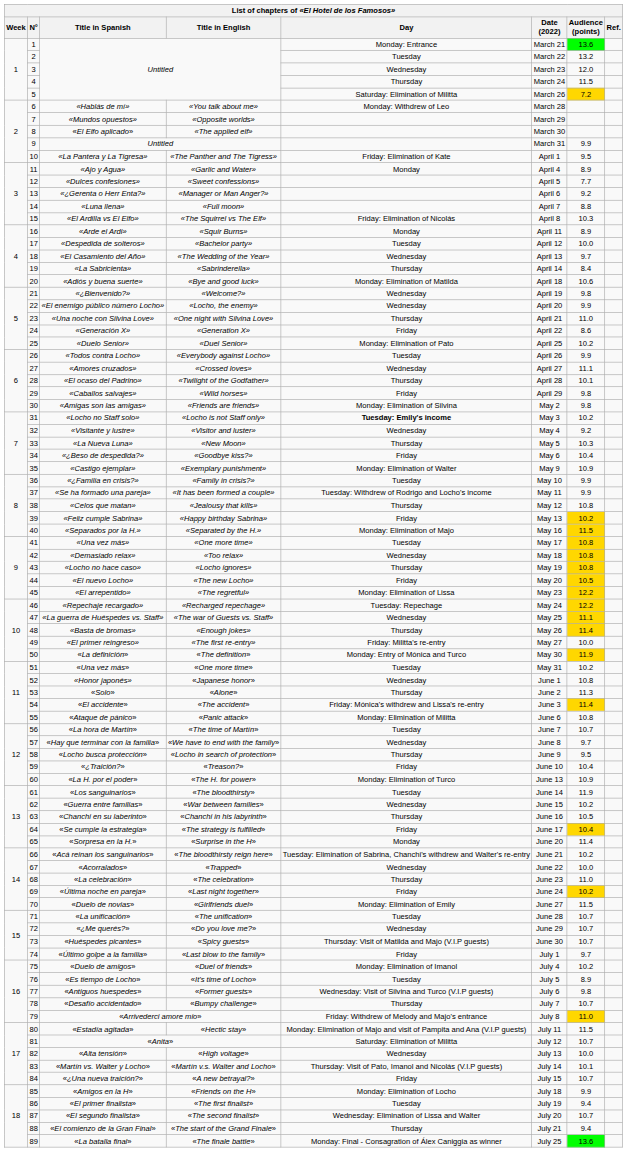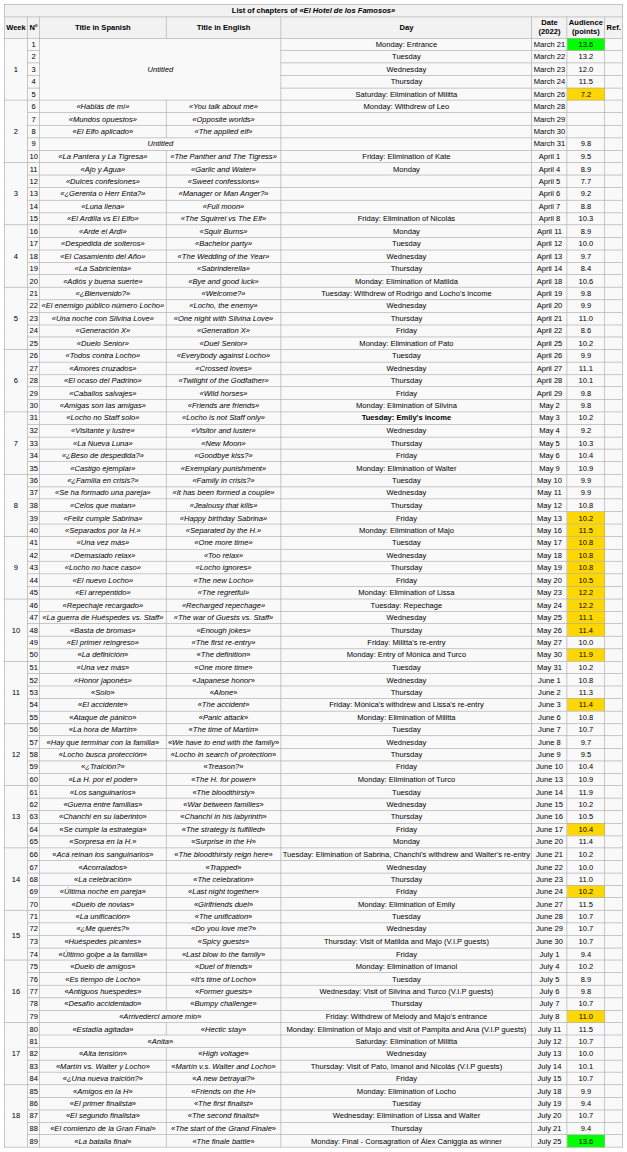(586, 144) 9.9 -> (586, 144) 9.8
(406, 294) Wednesday -> (406, 294) Tuesday: Withdrew of Rodrigo and Locho's income
(406, 493) Tuesday: Withdrew of Rodrigo and Locho's income -> (406, 493) Wednesday
(586, 954) 9.7 -> (586, 954) 9.4
